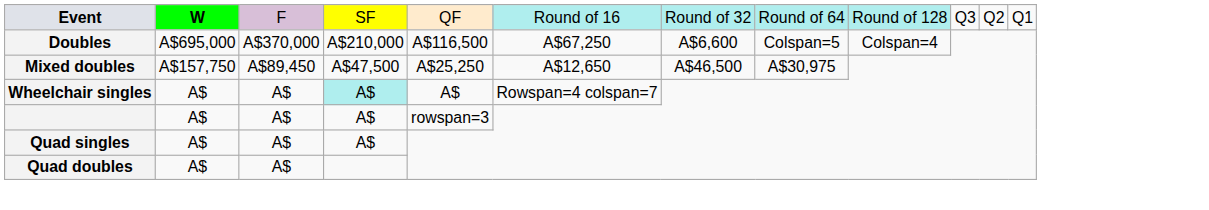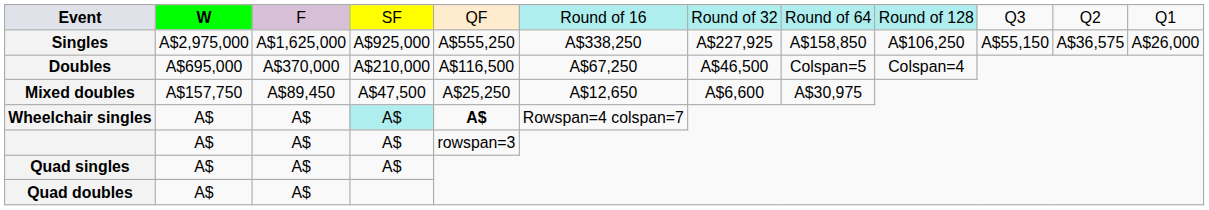+ row: (80, 42)
(708, 42) A$6,600 -> (734, 68) A$46,500
(708, 68) A$46,500 -> (734, 93) A$6,600
(450, 93) normal -> (476, 118) bold
